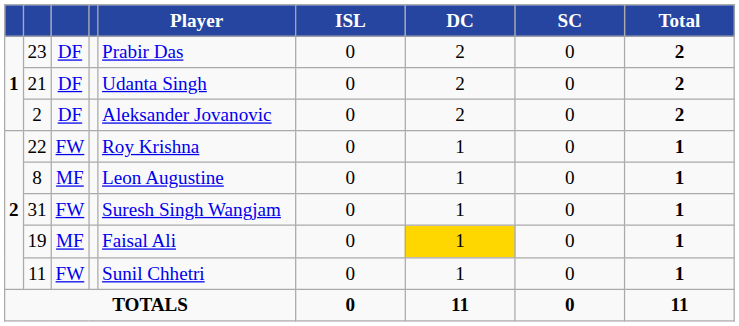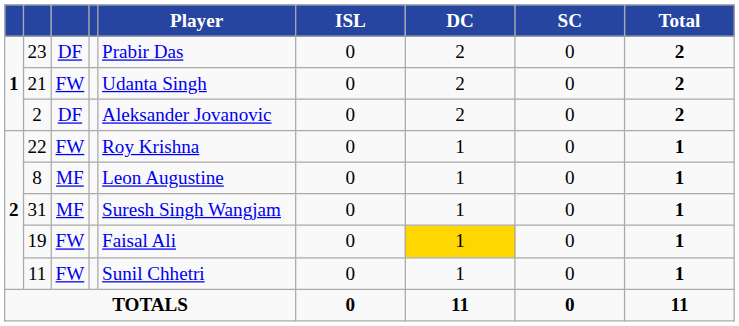(70, 83) DF -> (70, 83) FW
(70, 209) FW -> (70, 209) MF
(70, 241) MF -> (70, 241) FW
